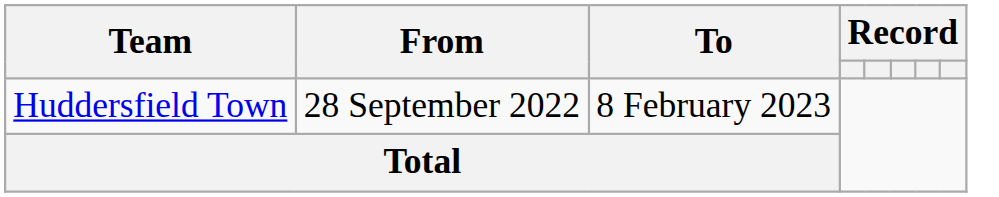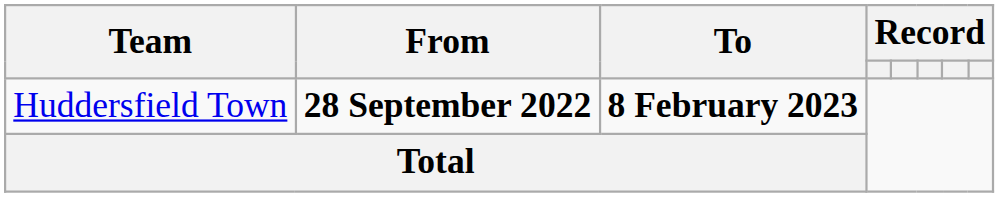(442, 105) normal -> (447, 105) bold
(714, 105) normal -> (733, 105) bold
